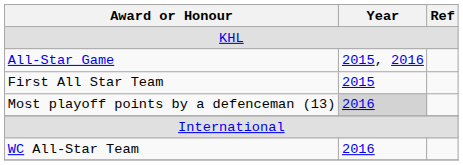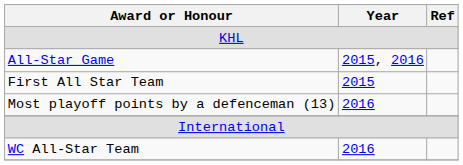(358, 105) lightgrey background -> (358, 105) no background
